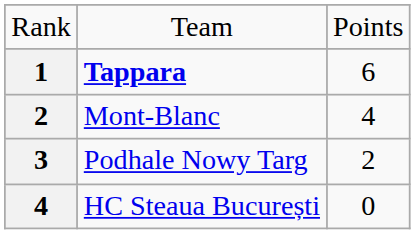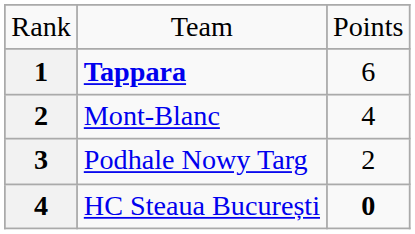(368, 205) normal -> (368, 205) bold
